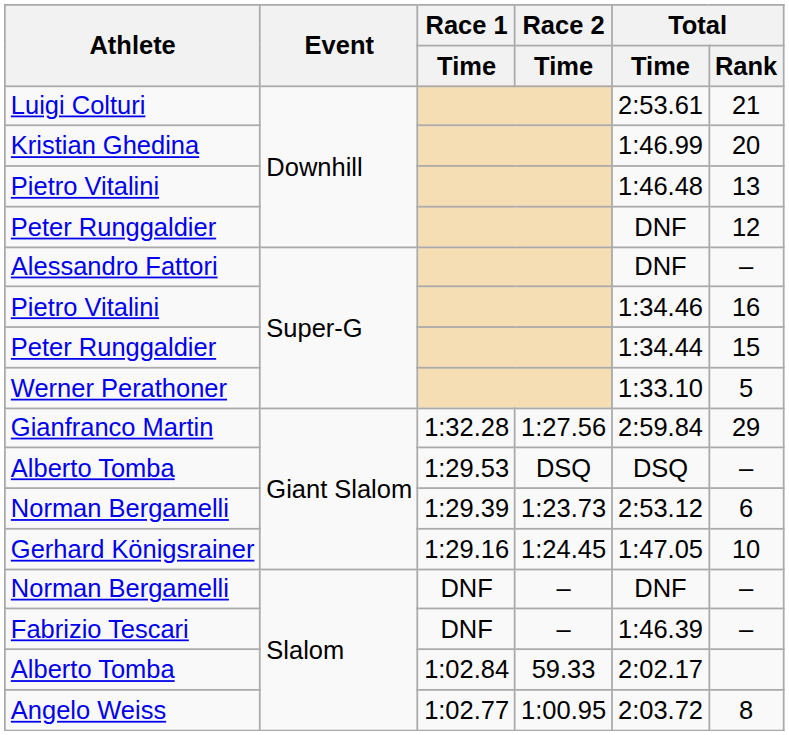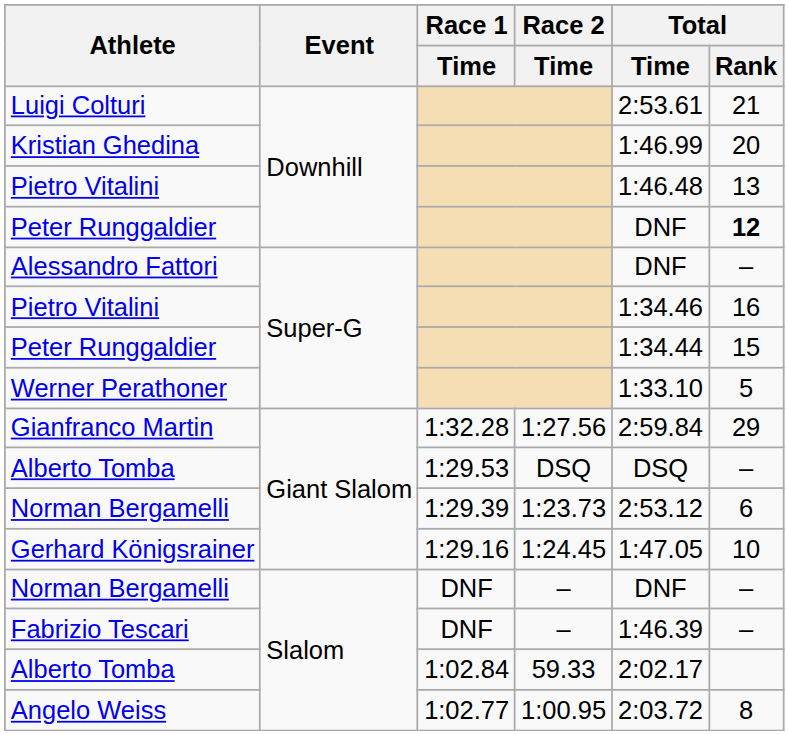(746, 227) normal -> (746, 227) bold
